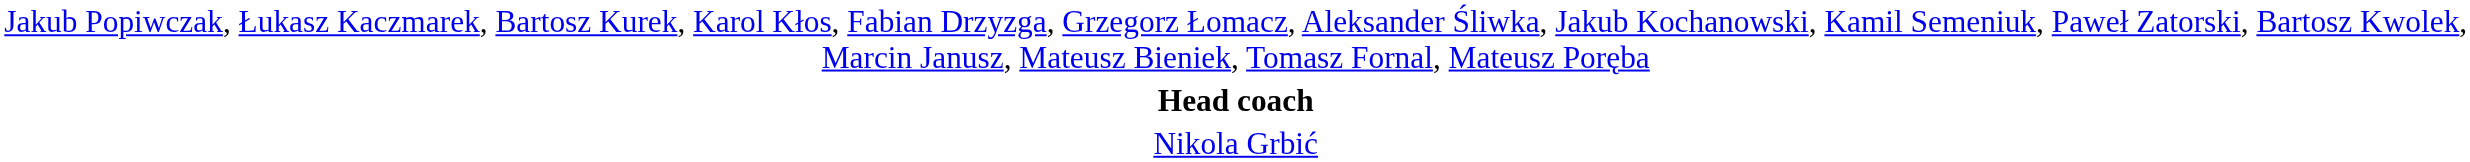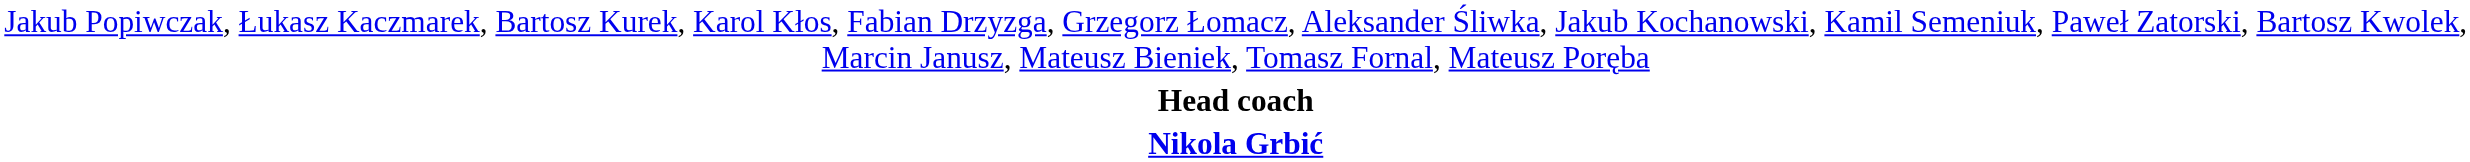(1236, 143) normal -> (1236, 143) bold
